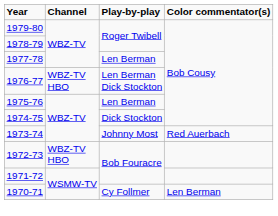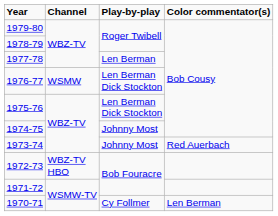(67, 80) WBZ-TV HBO -> (64, 80) WSMW
(129, 102) Len Berman -> (132, 107) Len Berman Dick Stockton
(132, 117) Dick Stockton -> (130, 129) Johnny Most
